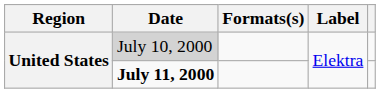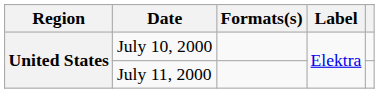(165, 46) lightgrey background -> (165, 46) no background
(166, 74) bold -> (164, 74) normal
